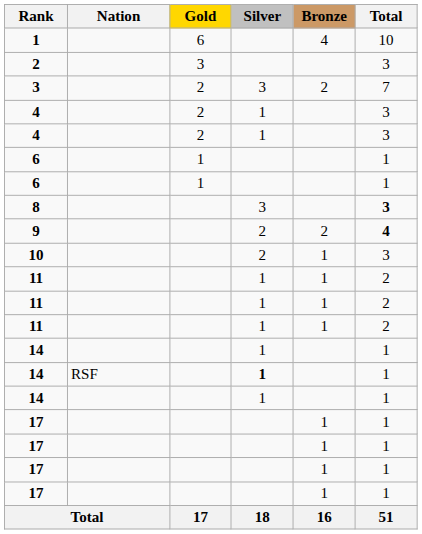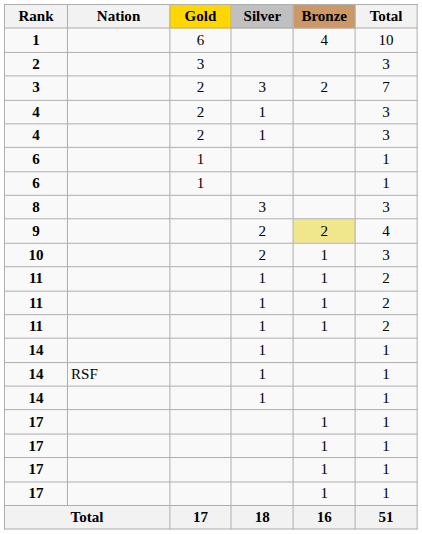(386, 207) bold -> (386, 207) normal
(324, 231) no background -> (324, 231) khaki background
(386, 231) bold -> (386, 231) normal
(262, 374) bold -> (262, 374) normal
